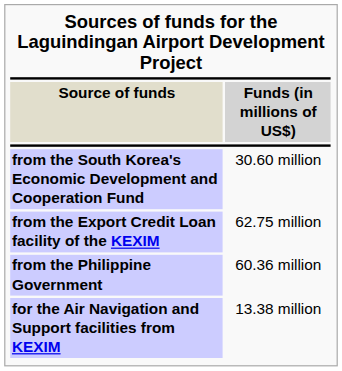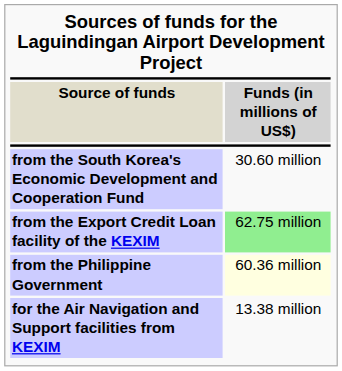(278, 221) no background -> (278, 221) lightgreen background
(278, 264) no background -> (278, 264) lightyellow background
